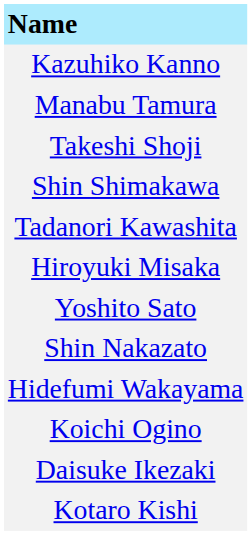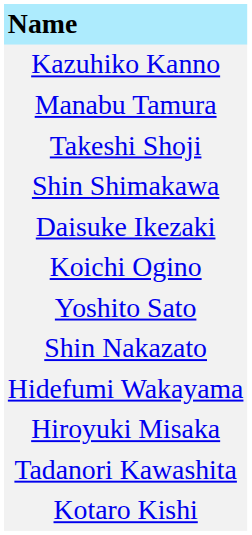(126, 226) Tadanori Kawashita -> (126, 226) Daisuke Ikezaki
(126, 266) Hiroyuki Misaka -> (126, 266) Koichi Ogino
(126, 429) Koichi Ogino -> (126, 429) Hiroyuki Misaka
(126, 469) Daisuke Ikezaki -> (126, 469) Tadanori Kawashita
